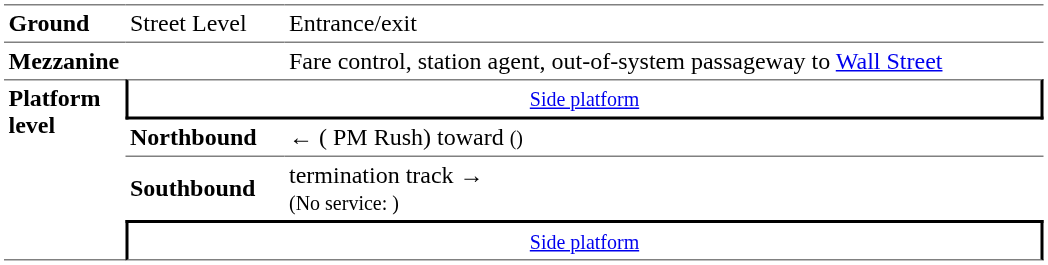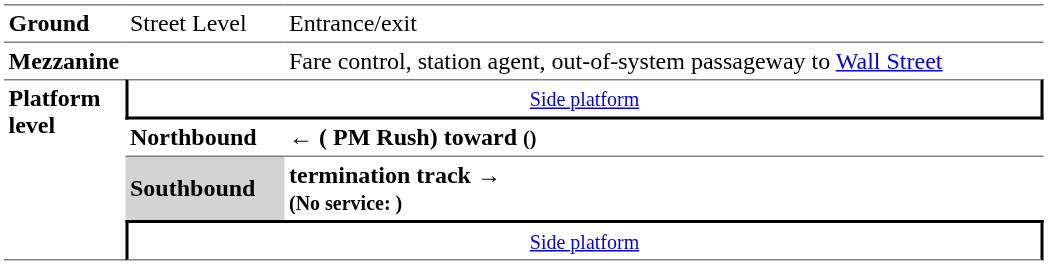(406, 137) normal -> (413, 137) bold
(193, 188) no background -> (193, 188) lightgrey background
(386, 188) normal -> (395, 188) bold
